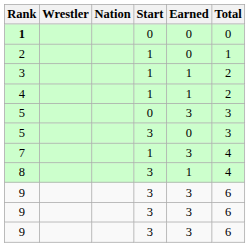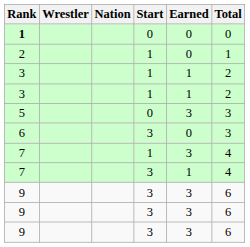(22, 93) 4 -> (22, 93) 3
(22, 133) 5 -> (22, 133) 6
(22, 172) 8 -> (22, 172) 7
